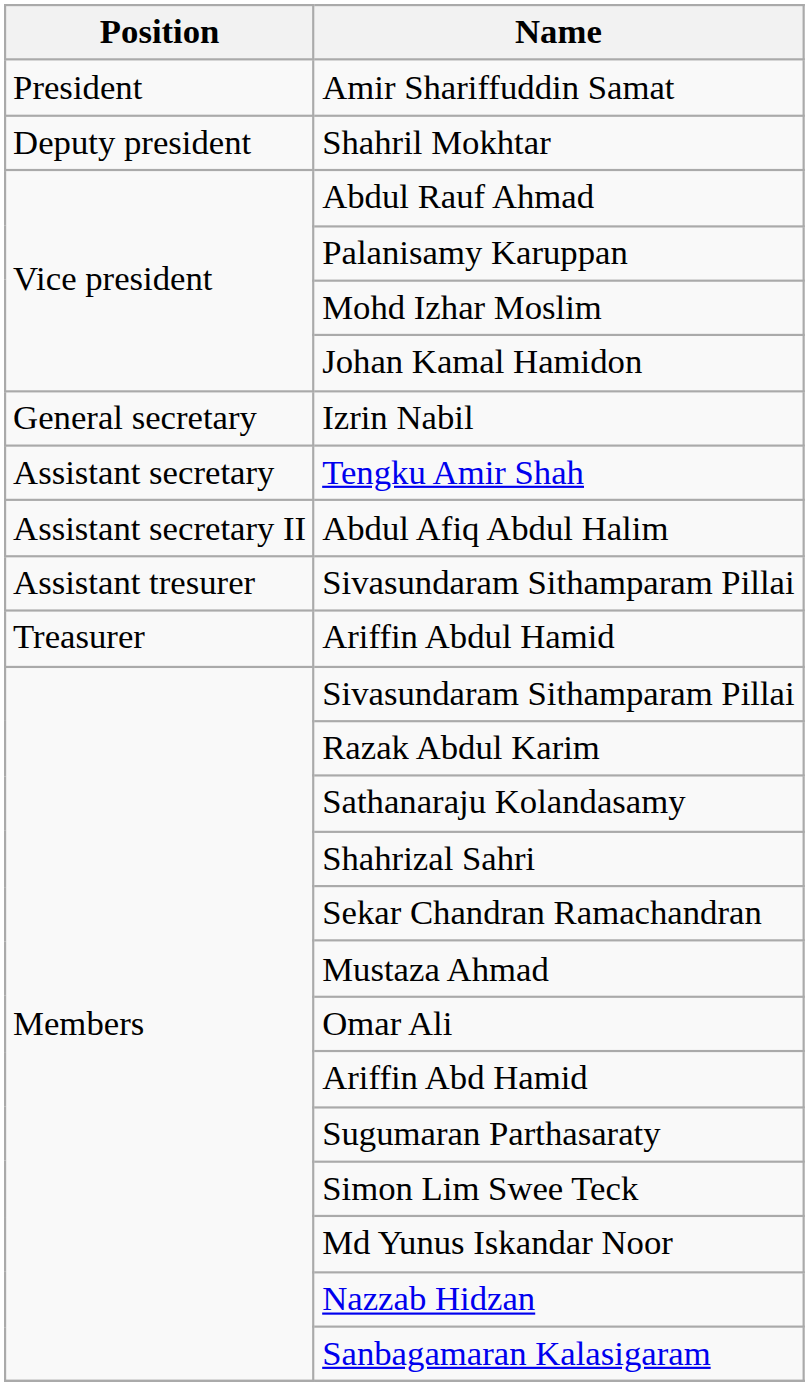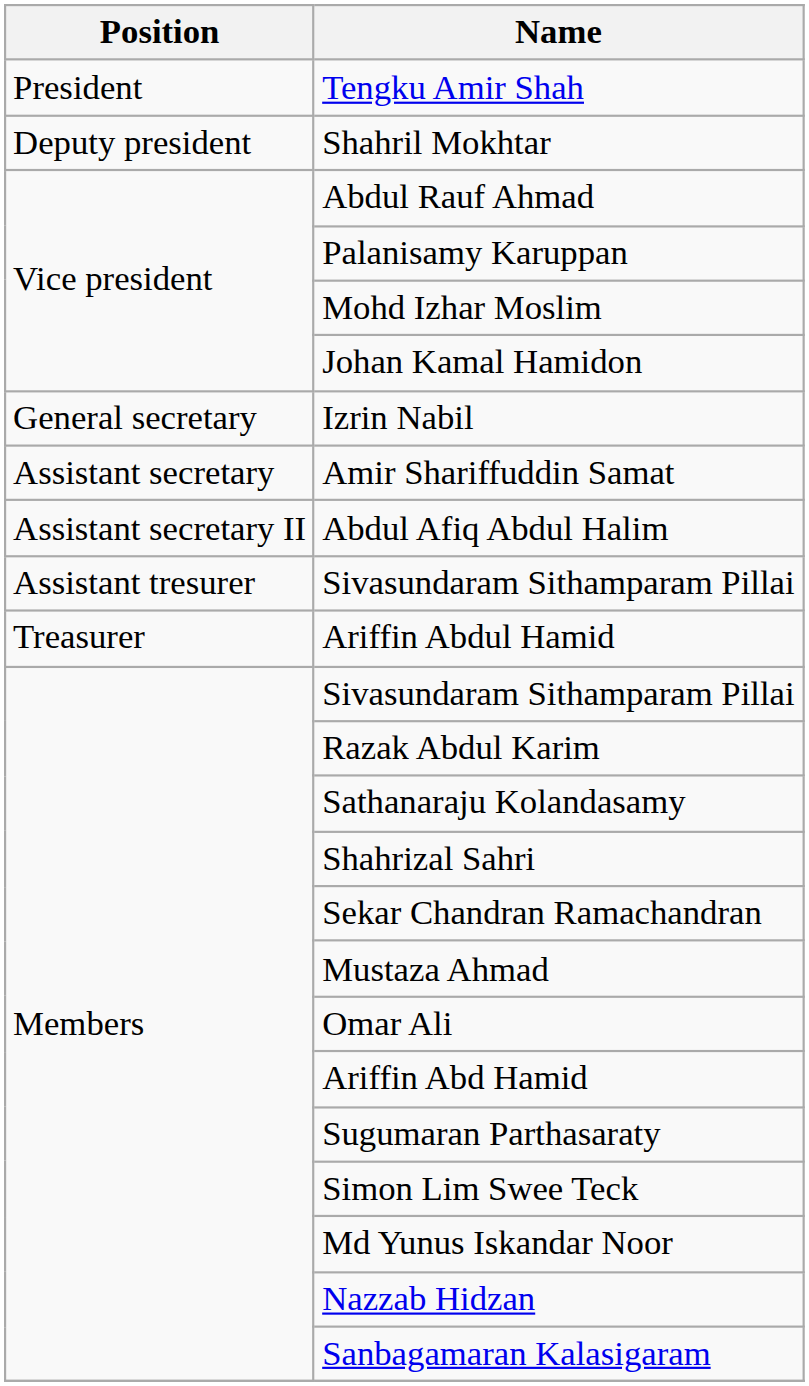(498, 87) Amir Shariffuddin Samat -> (453, 87) Tengku Amir Shah
(453, 472) Tengku Amir Shah -> (498, 472) Amir Shariffuddin Samat
